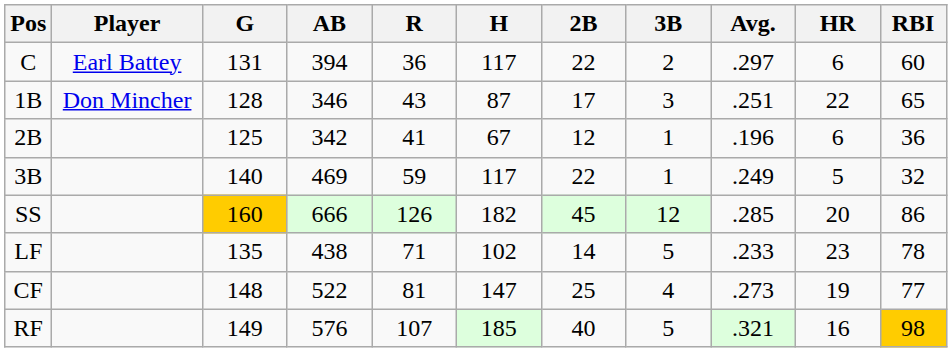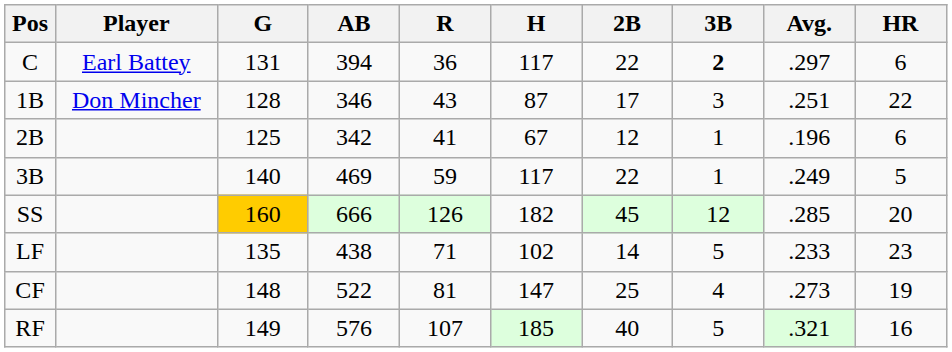- column: (913, 23)
(668, 61) normal -> (718, 61) bold
